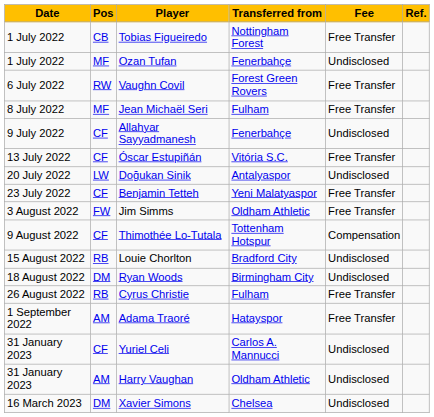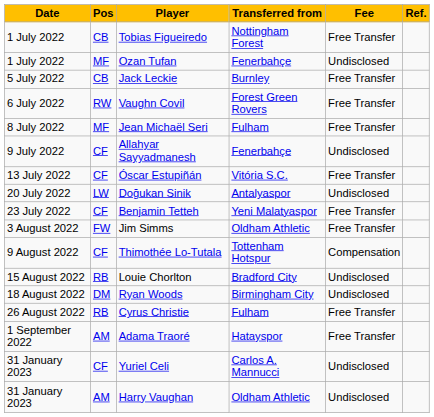+ row: (148, 79)
- row: (155, 403)
